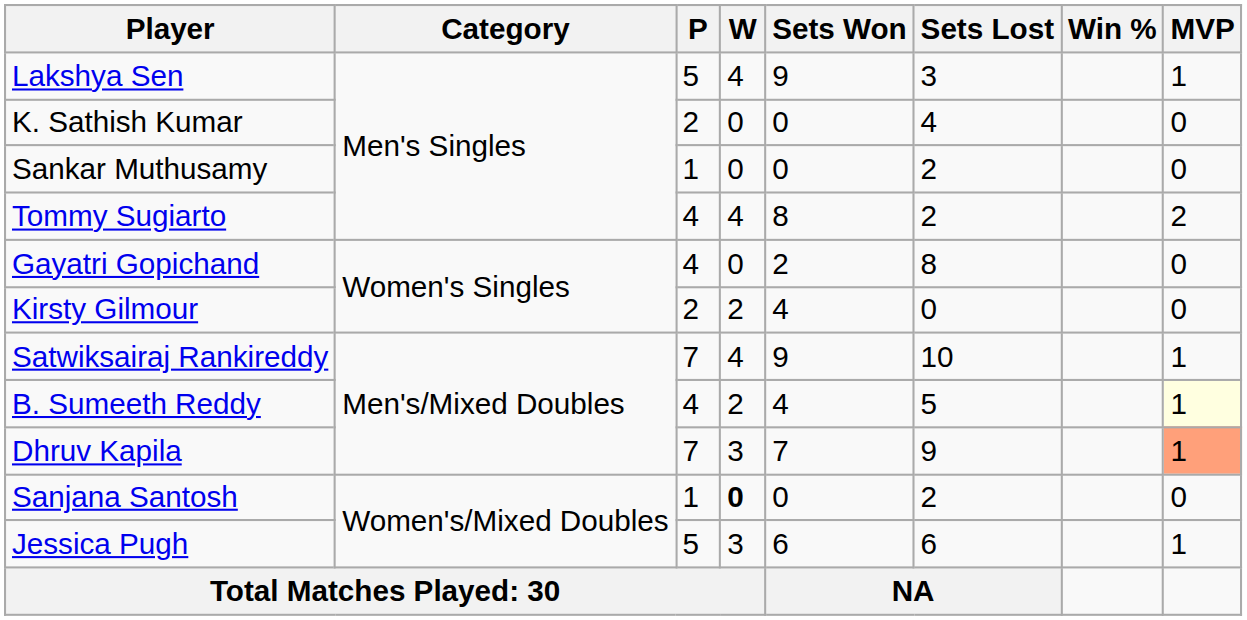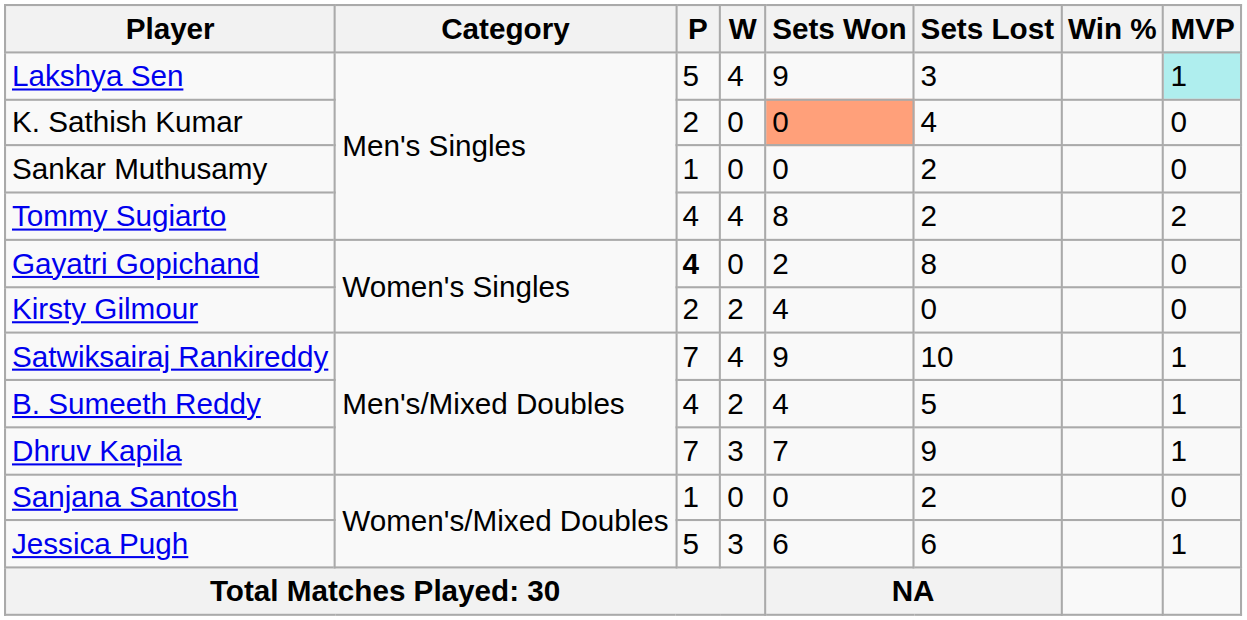(1179, 76) no background -> (1179, 76) paleturquoise background
(780, 123) no background -> (780, 123) lightsalmon background
(691, 263) normal -> (691, 263) bold
(1179, 404) lightyellow background -> (1179, 404) no background
(1179, 451) lightsalmon background -> (1179, 451) no background
(736, 498) bold -> (736, 498) normal
